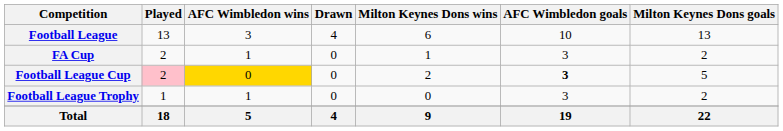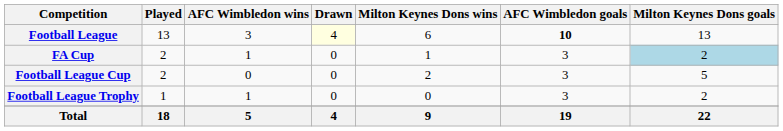(334, 34) no background -> (334, 34) lightyellow background
(565, 34) normal -> (565, 34) bold
(704, 55) no background -> (704, 55) lightblue background
(163, 75) pink background -> (163, 75) no background
(248, 75) gold background -> (248, 75) no background
(565, 75) bold -> (565, 75) normal
